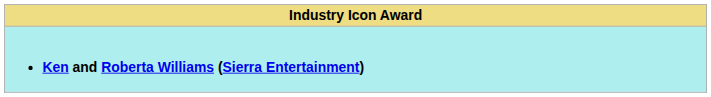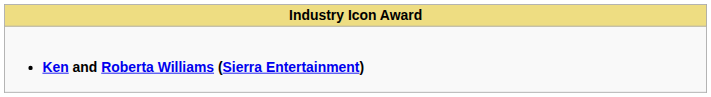(356, 67) paleturquoise background -> (356, 67) no background
